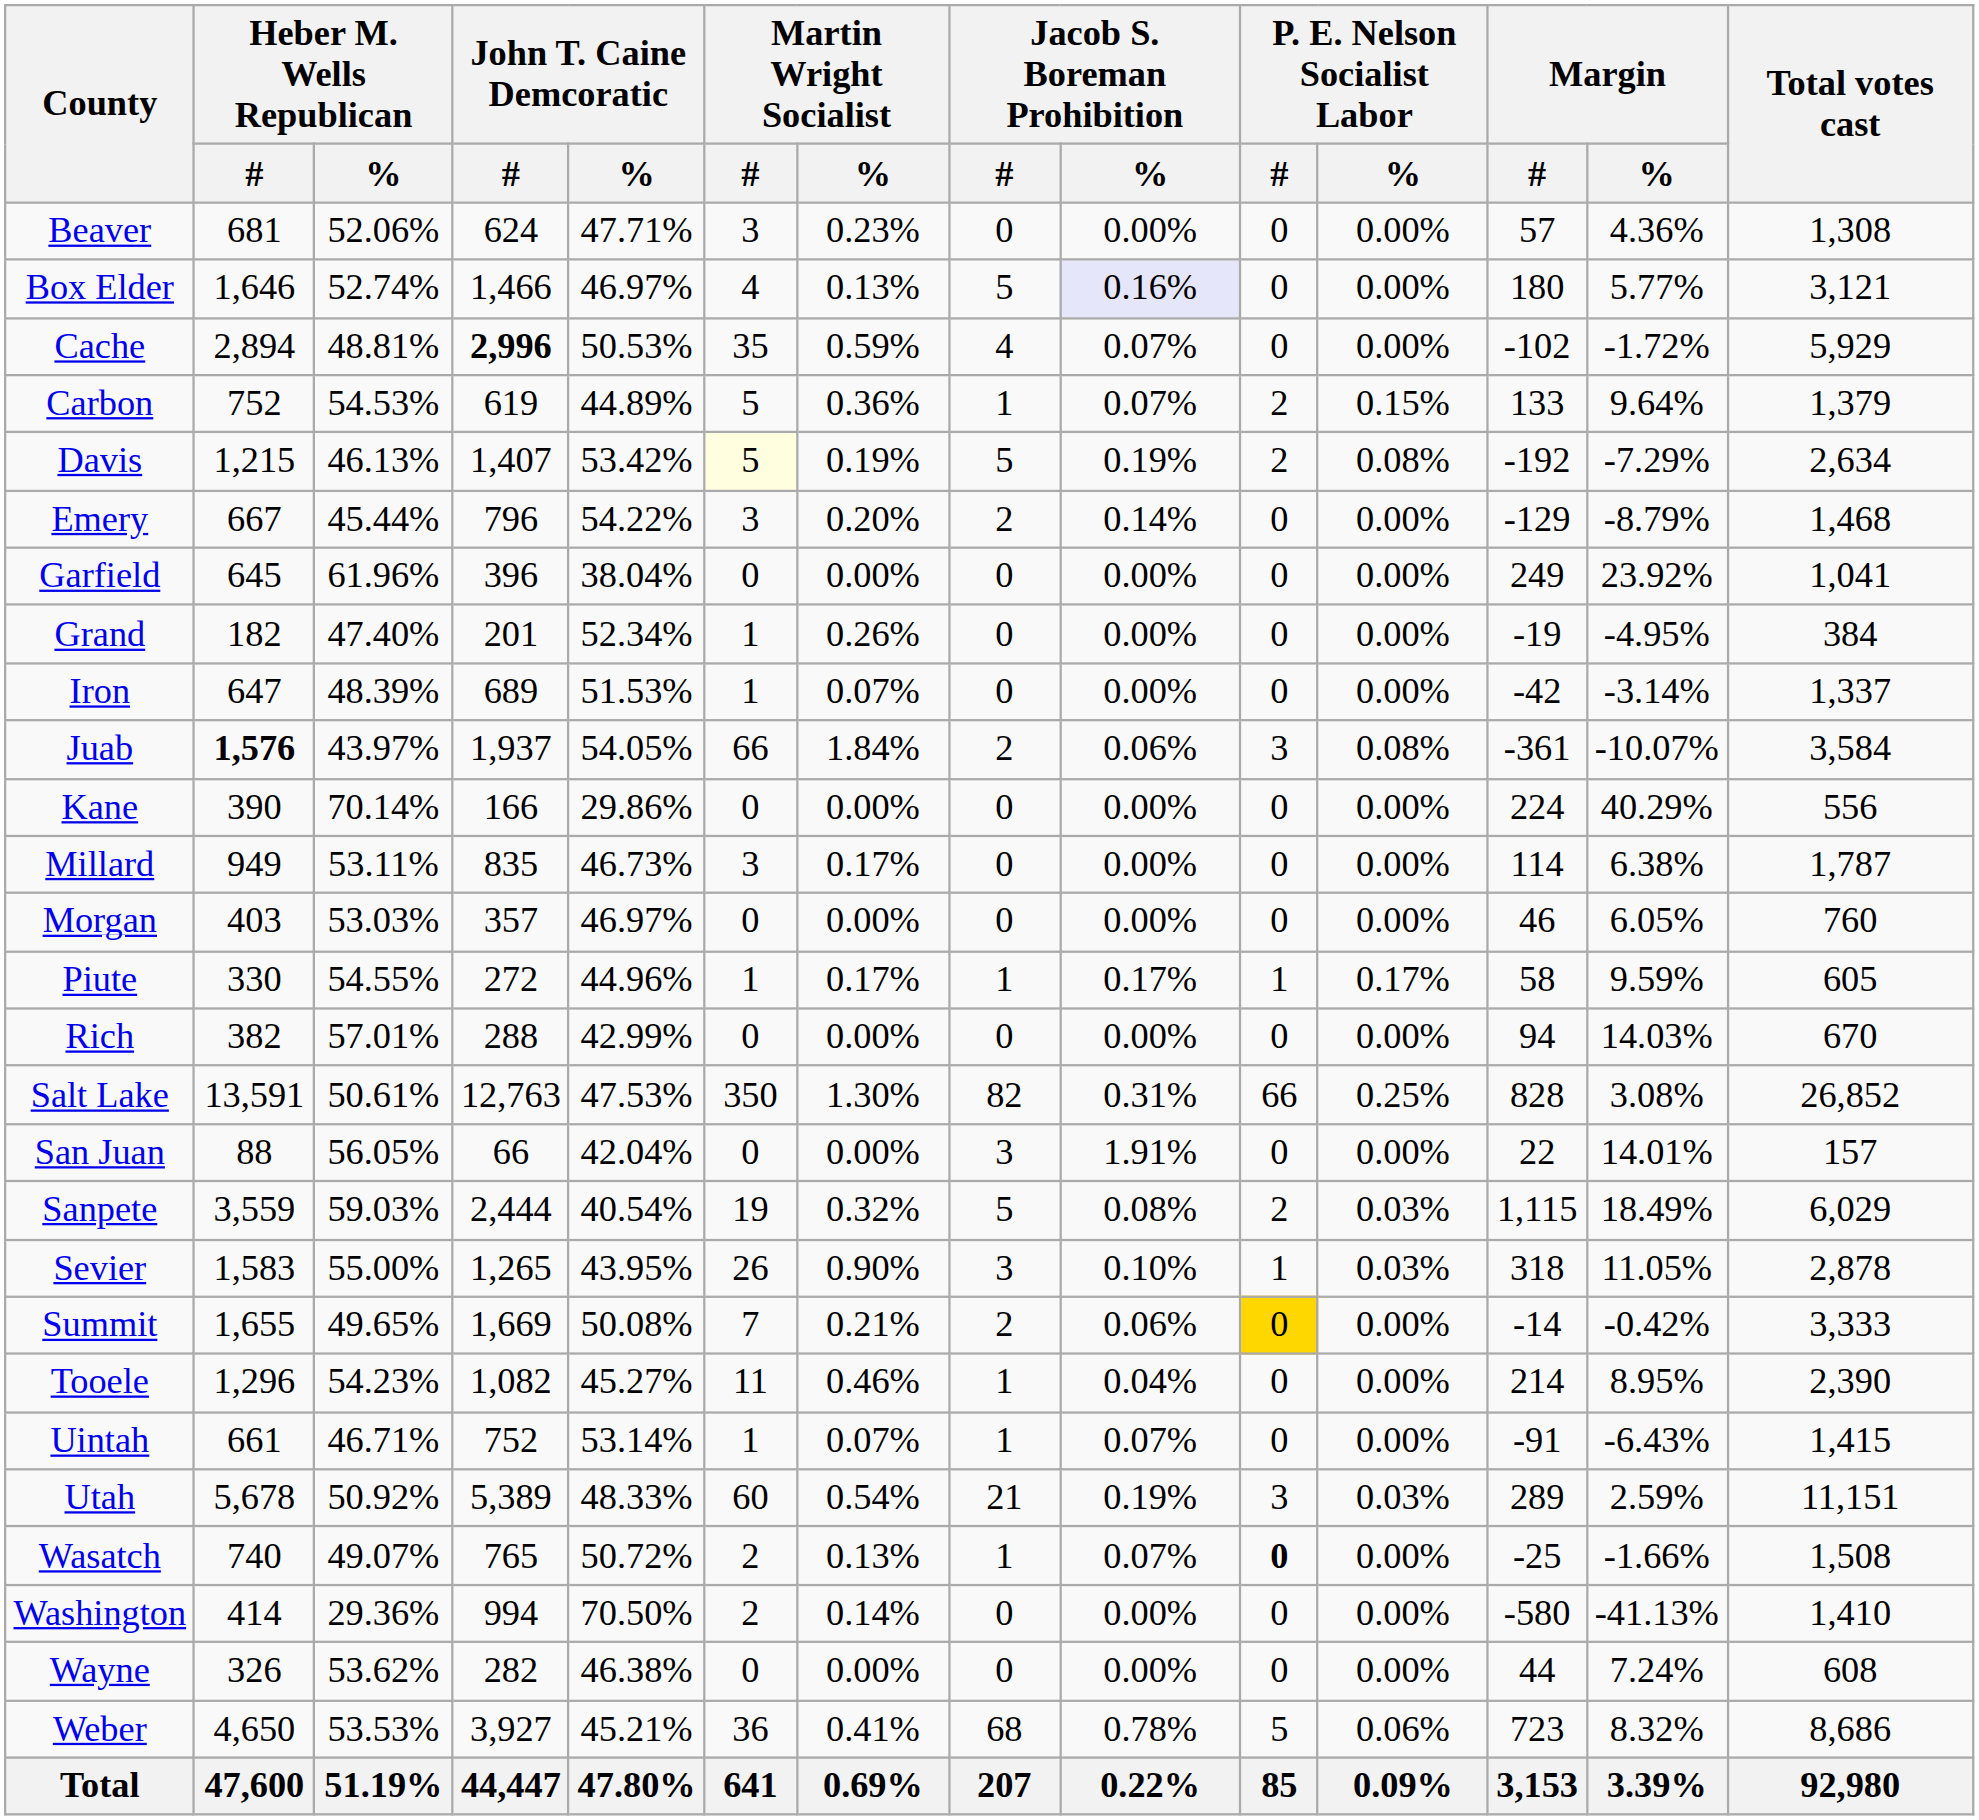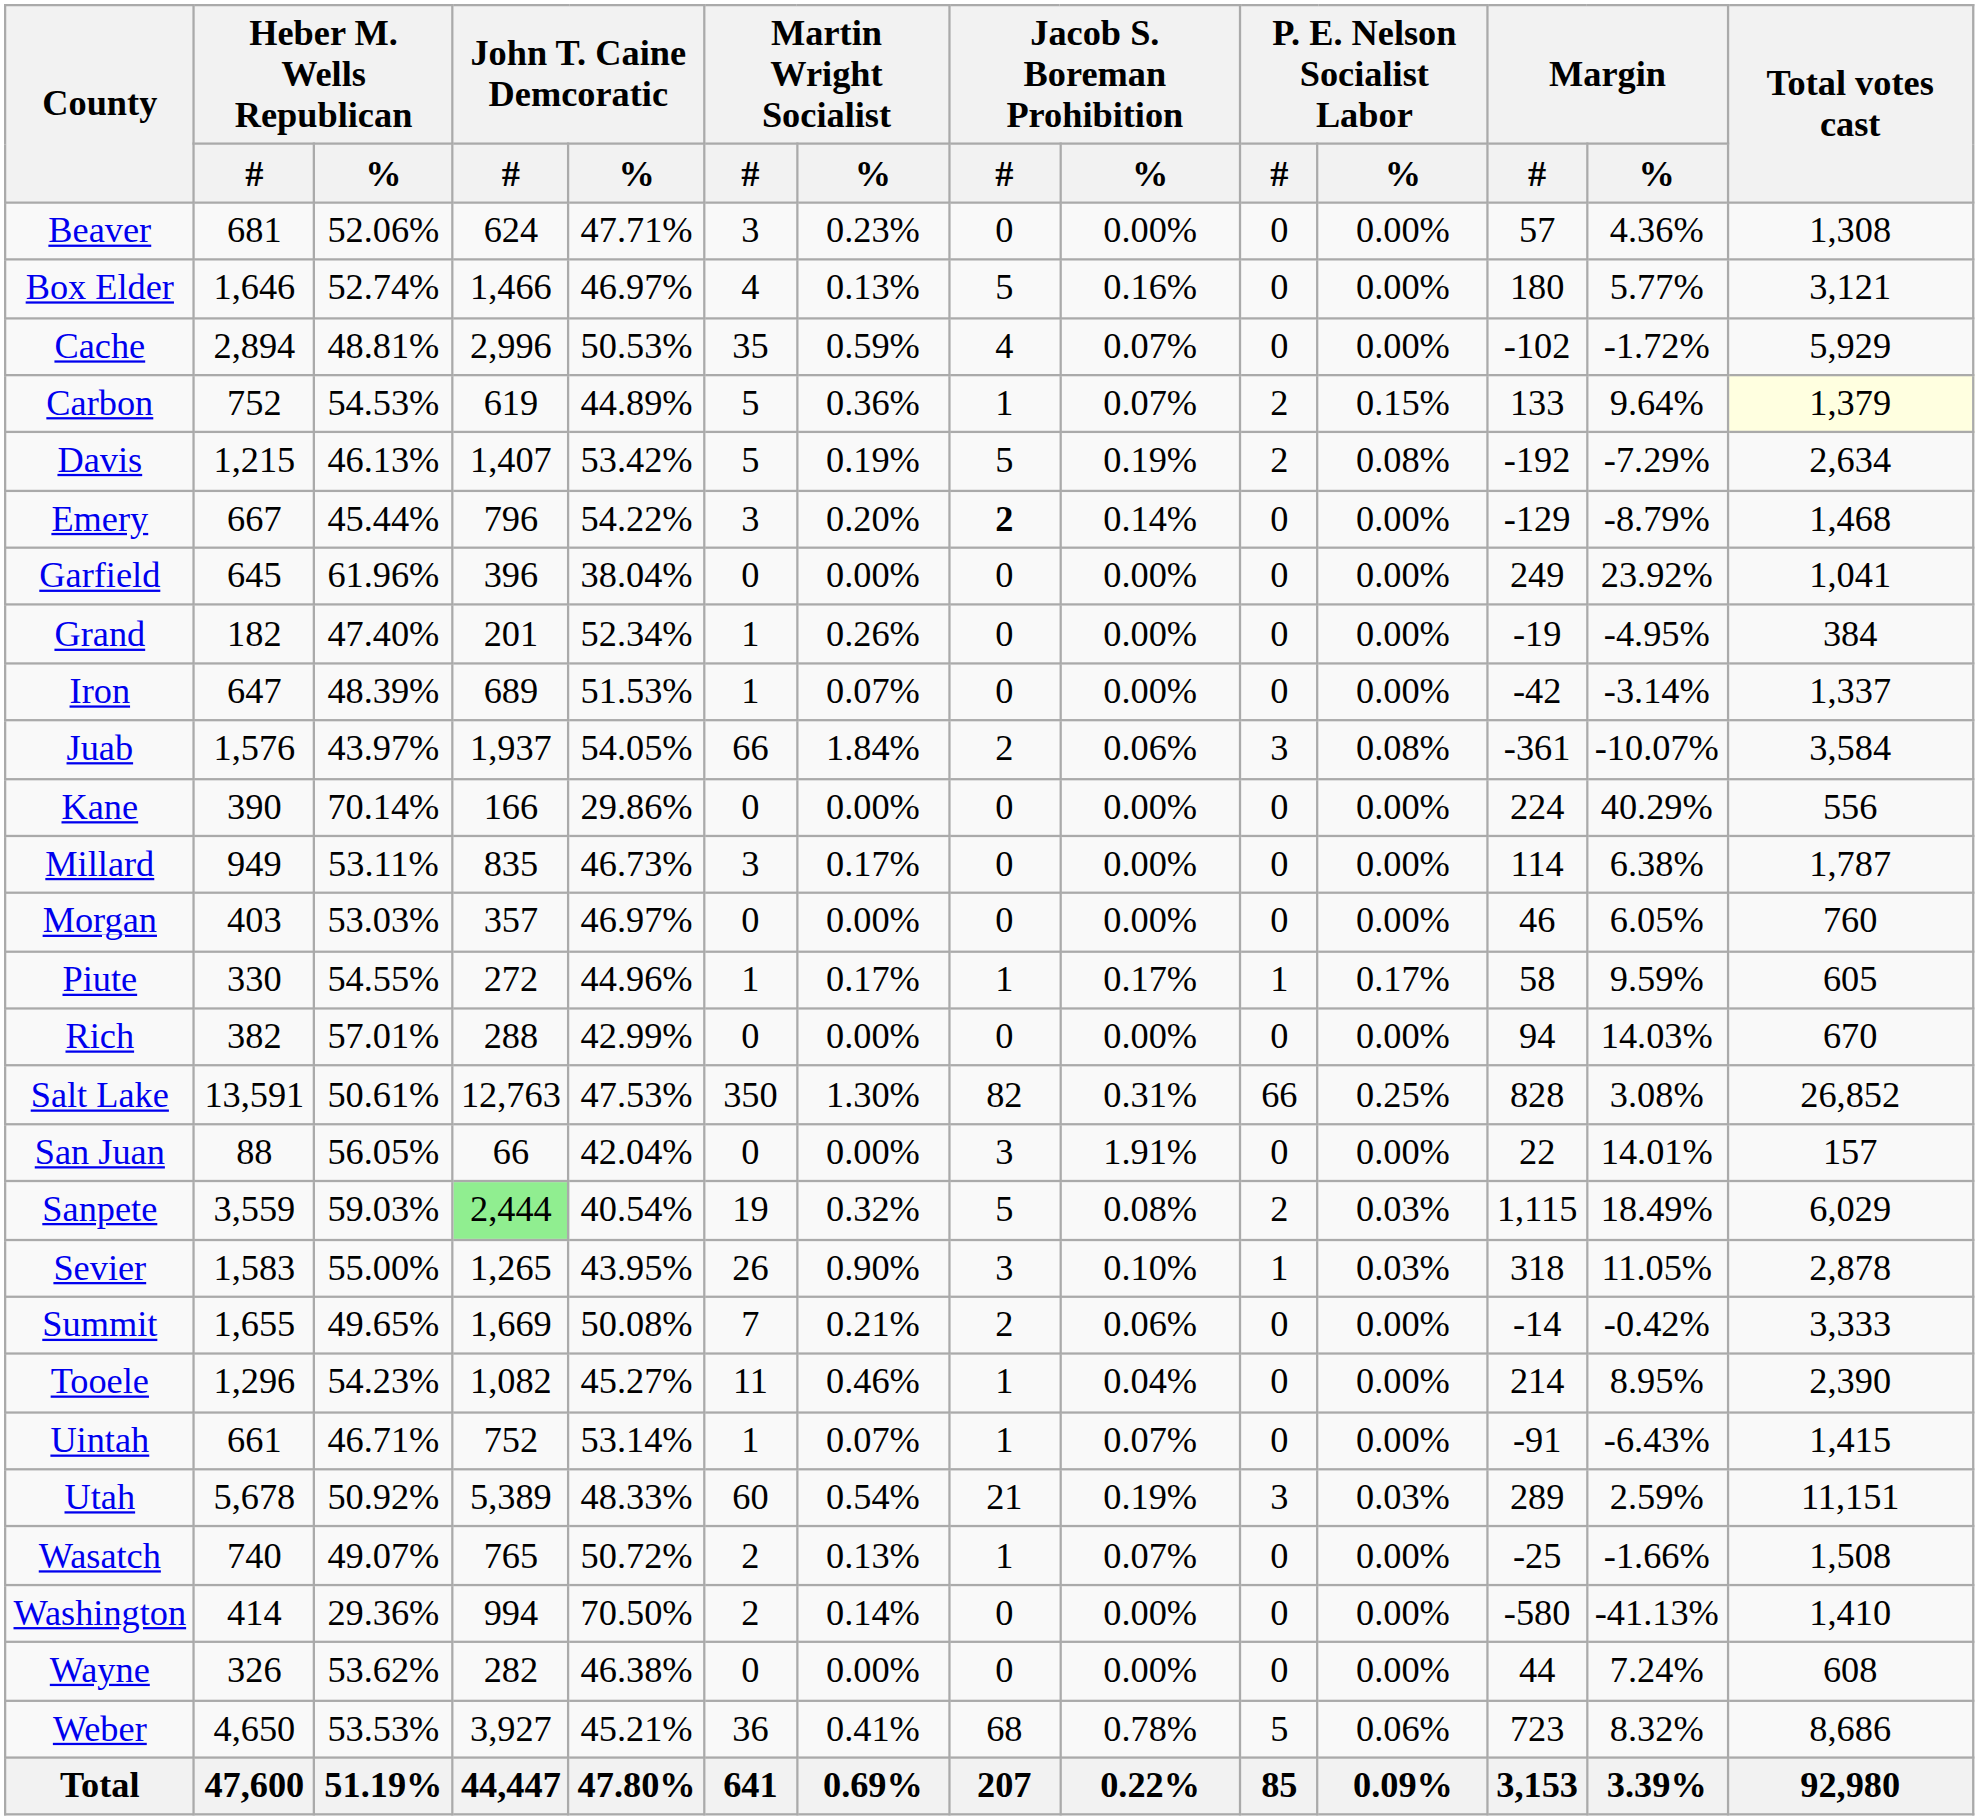(1150, 287) lavender background -> (1150, 287) no background
(511, 345) bold -> (511, 345) normal
(1850, 403) no background -> (1850, 403) lightyellow background
(750, 460) lightyellow background -> (750, 460) no background
(1004, 518) normal -> (1004, 518) bold
(254, 748) bold -> (254, 748) normal
(511, 1209) no background -> (511, 1209) lightgreen background
(1279, 1324) gold background -> (1279, 1324) no background
(1279, 1555) bold -> (1279, 1555) normal
